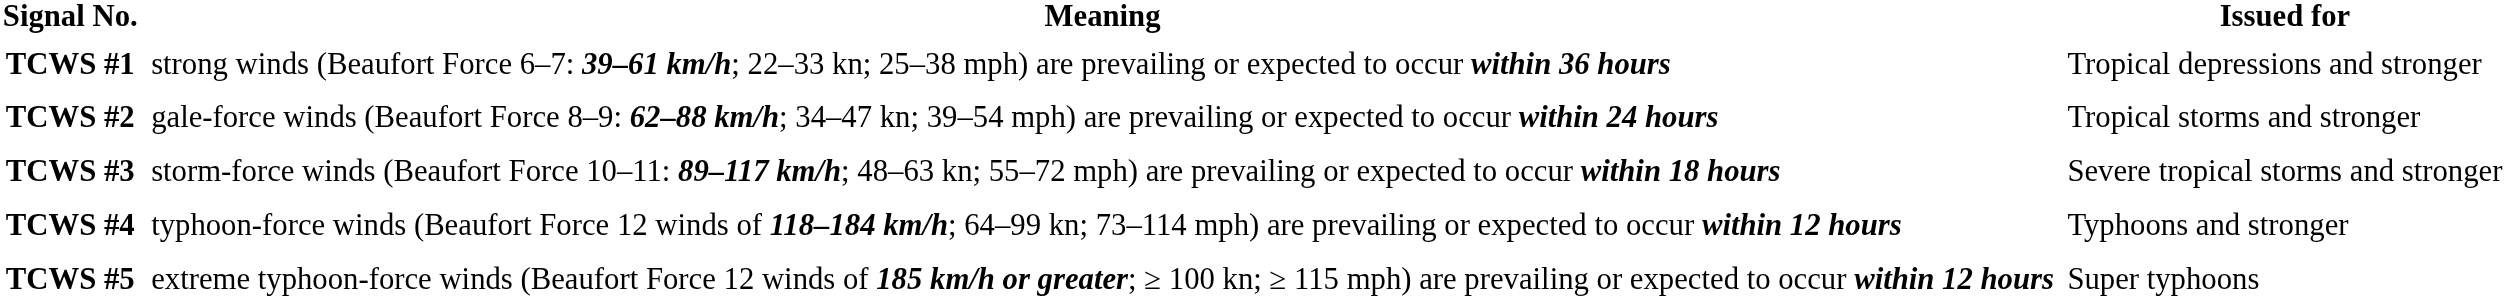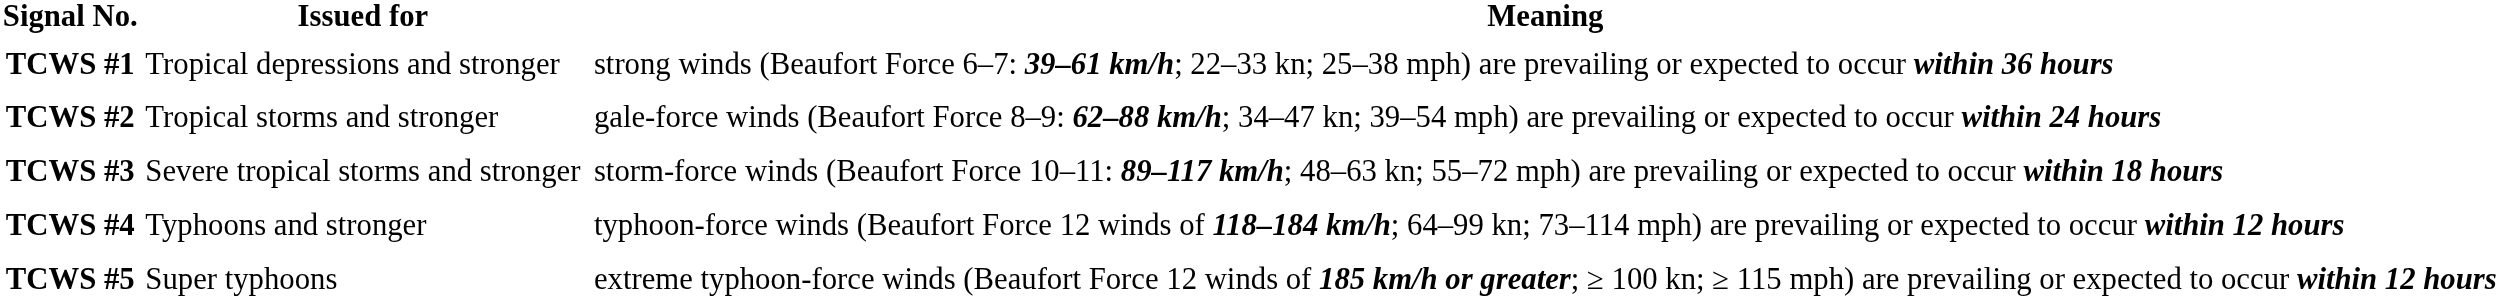columns swapped: (2285, 15) <-> (1103, 15)
